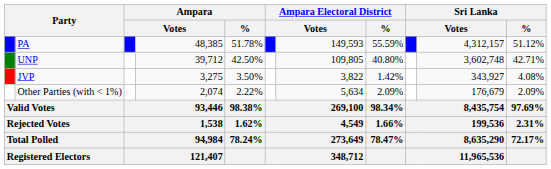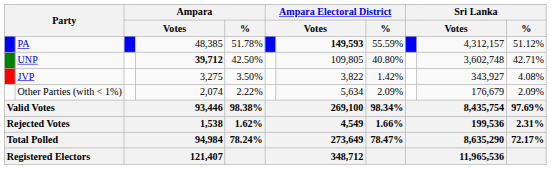(347, 44) normal -> (347, 44) bold
(209, 60) normal -> (209, 60) bold
